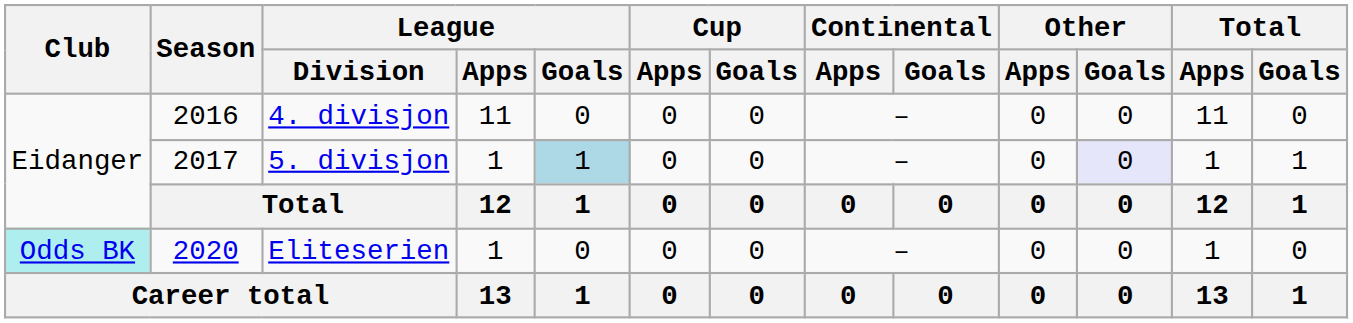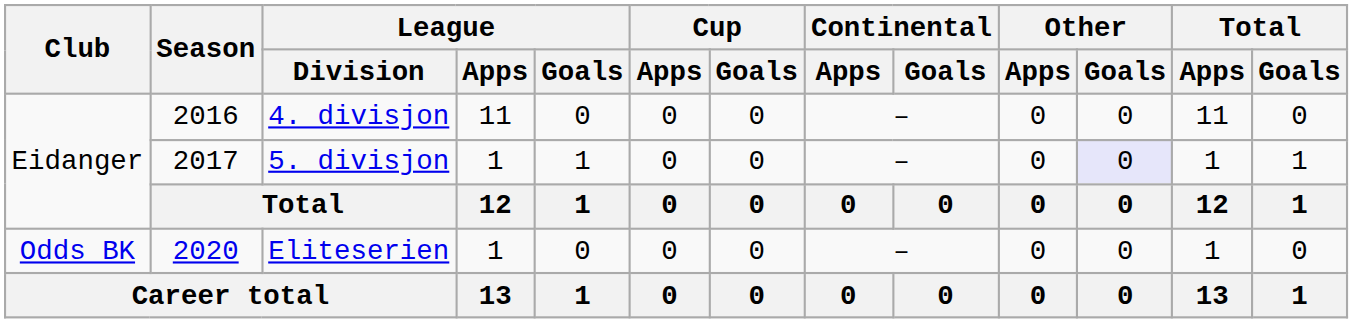(582, 162) lightblue background -> (582, 162) no background
(77, 251) paleturquoise background -> (77, 251) no background
